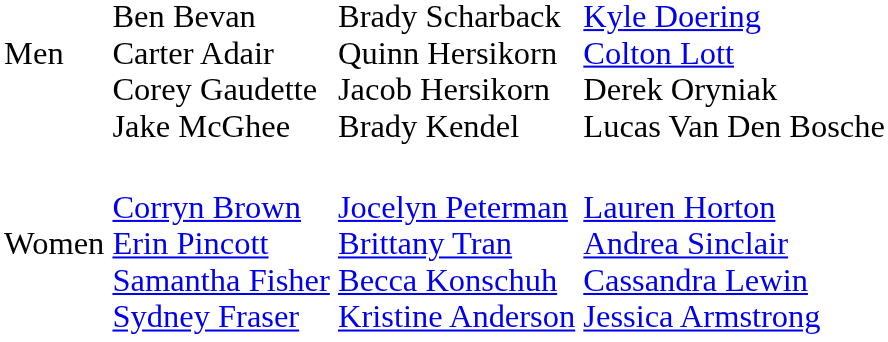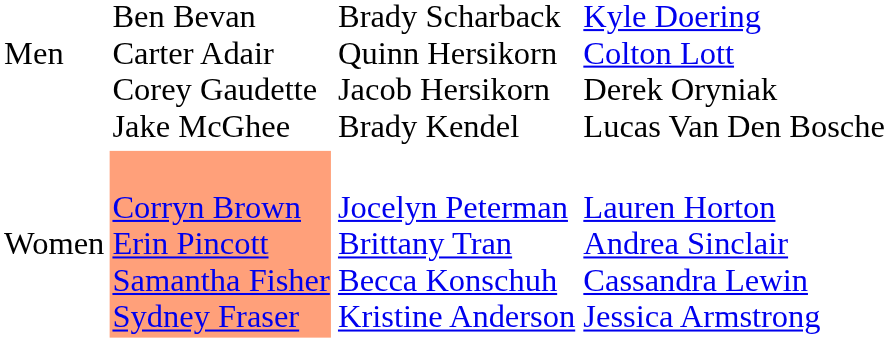(221, 262) no background -> (221, 262) lightsalmon background
